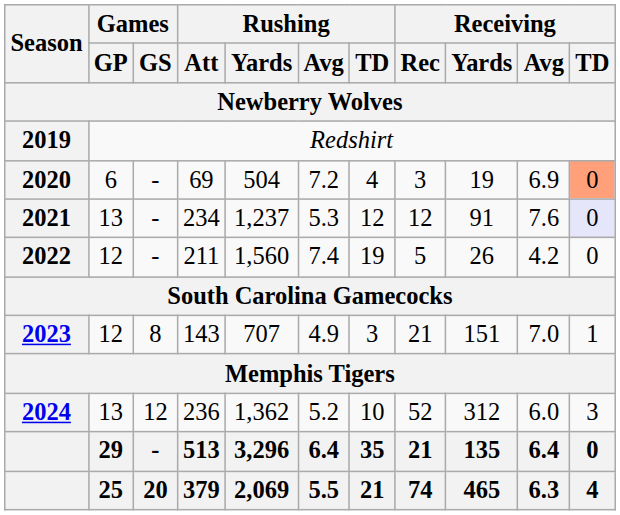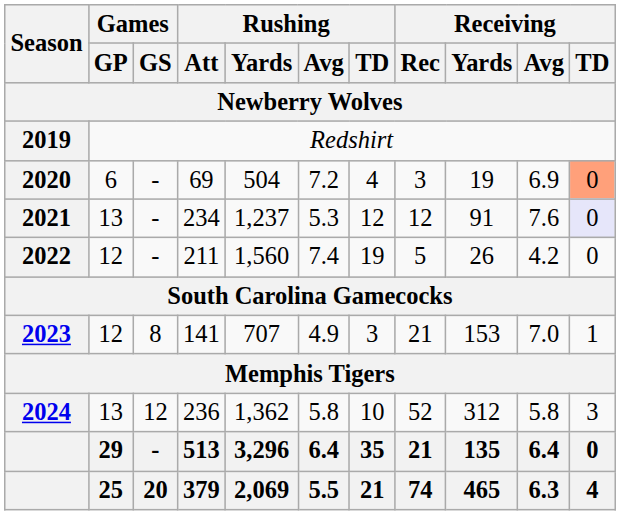(201, 334) 143 -> (201, 334) 141
(482, 334) 151 -> (482, 334) 153
(324, 412) 5.2 -> (324, 412) 5.8
(544, 412) 6.0 -> (544, 412) 5.8
